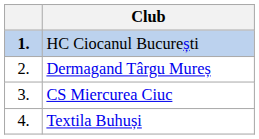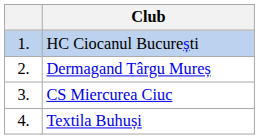(24, 43) bold -> (24, 43) normal
